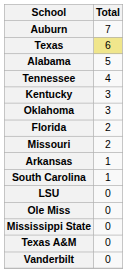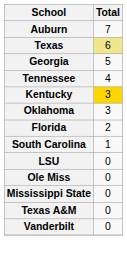- row: (49, 62)
+ row: (49, 62)
(108, 95) no background -> (108, 95) gold background
- row: (49, 144)
- row: (49, 161)
